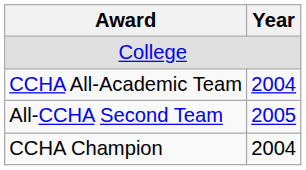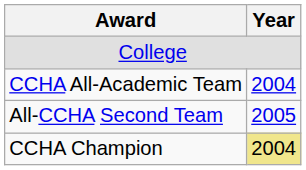(274, 148) no background -> (274, 148) khaki background
